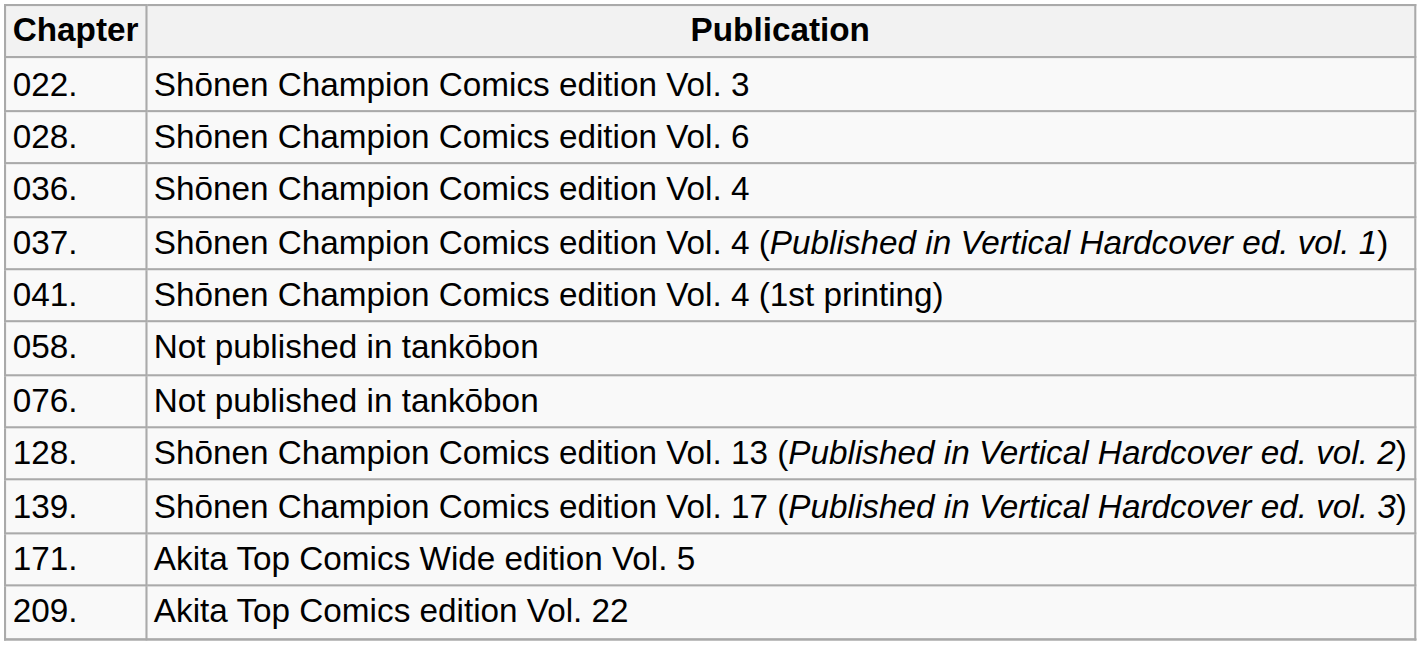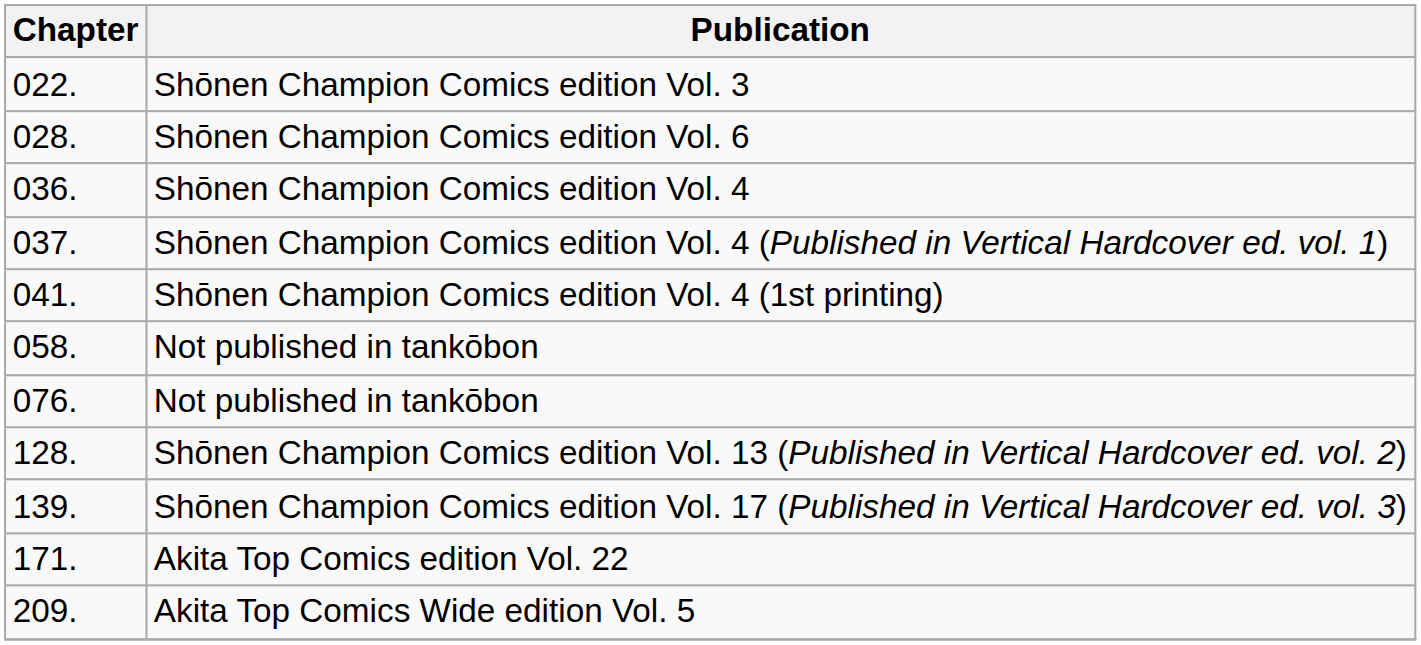(424, 558) Akita Top Comics Wide edition Vol. 5 -> (391, 558) Akita Top Comics edition Vol. 22
(391, 611) Akita Top Comics edition Vol. 22 -> (424, 611) Akita Top Comics Wide edition Vol. 5
